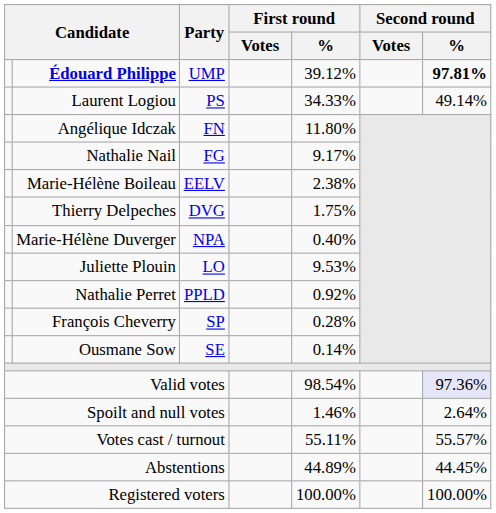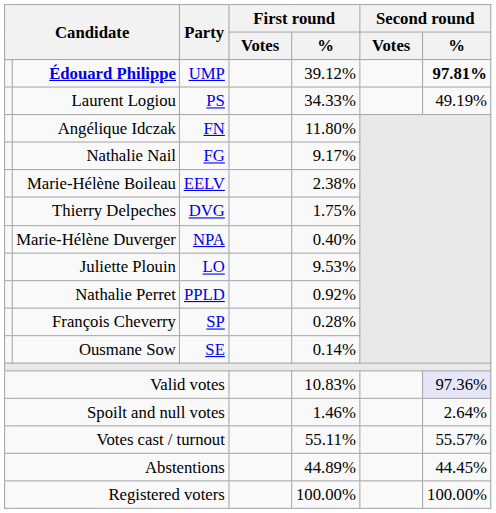(461, 101) 49.14% -> (461, 101) 49.19%
(330, 384) 98.54% -> (330, 384) 10.83%
